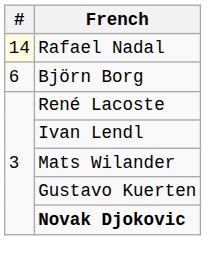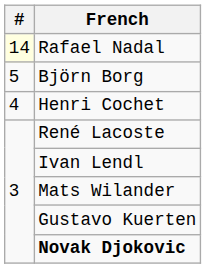(14, 77) 6 -> (14, 77) 5
+ row: (101, 105)
